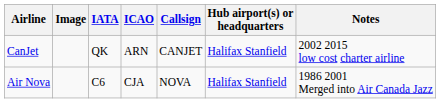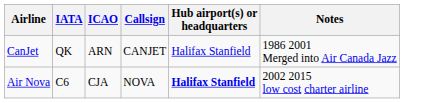- column: (71, 20)
(352, 51) 2002 2015 low cost charter airline -> (330, 51) 1986 2001 Merged into Air Canada Jazz
(247, 82) normal -> (213, 82) bold
(366, 82) 1986 2001 Merged into Air Canada Jazz -> (316, 82) 2002 2015 low cost charter airline
